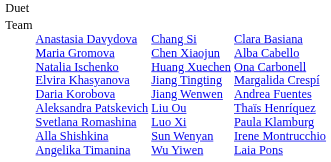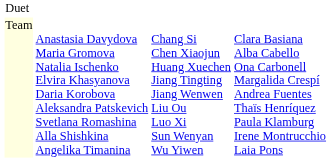(19, 25) no background -> (19, 25) lightyellow background
